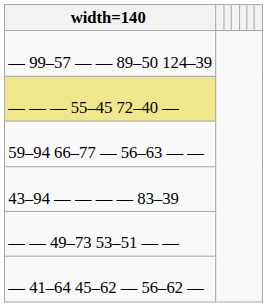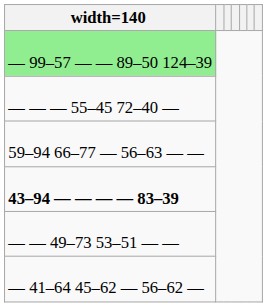(110, 62) no background -> (110, 62) lightgreen background
(94, 107) khaki background -> (94, 107) no background
(94, 198) normal -> (94, 198) bold
